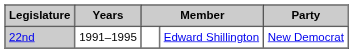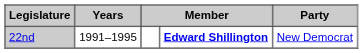(211, 37) normal -> (216, 37) bold
